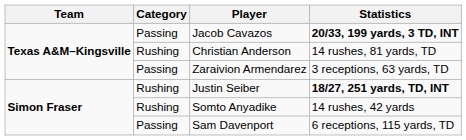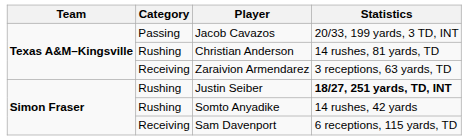(385, 32) bold -> (387, 32) normal
(157, 70) Passing -> (164, 70) Receiving
(157, 125) Passing -> (164, 125) Receiving
